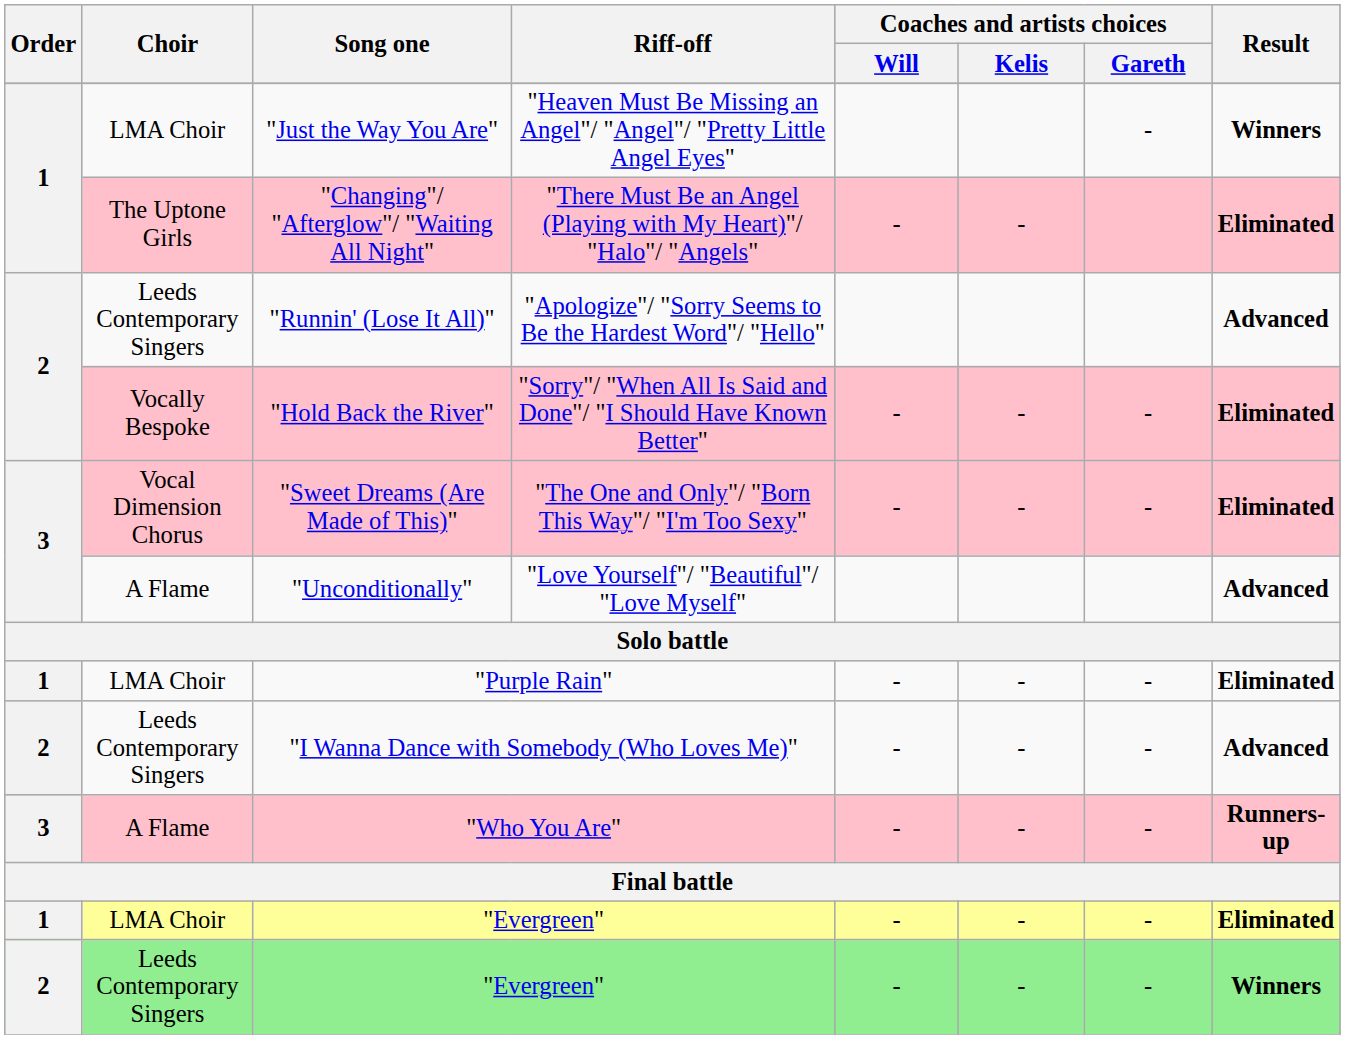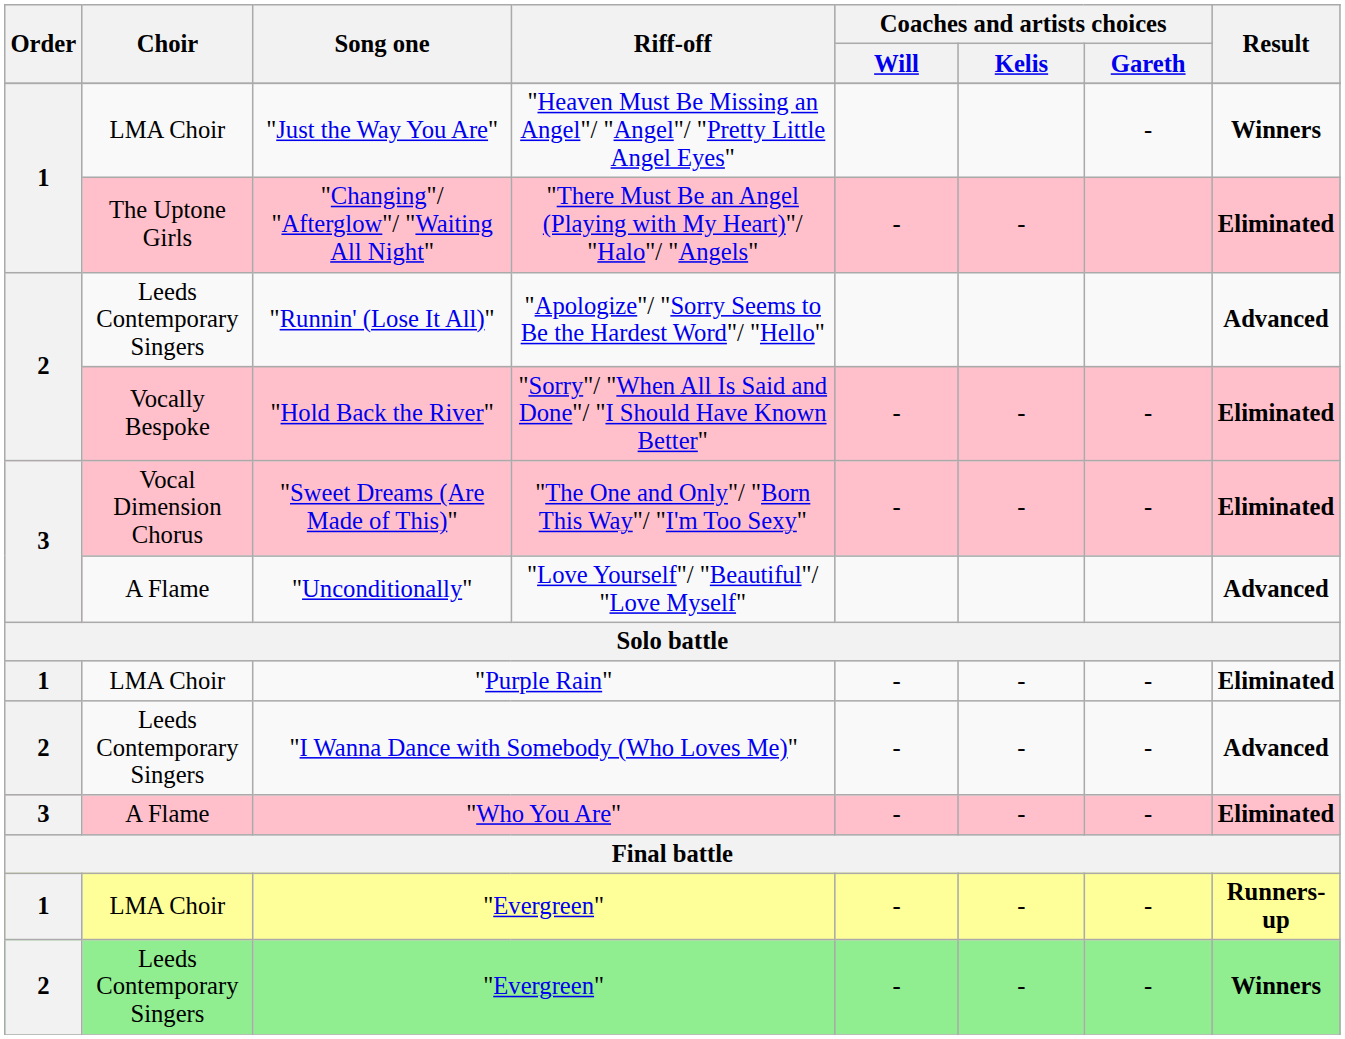(1276, 828) Runners-up -> (1276, 814) Eliminated
(1276, 920) Eliminated -> (1276, 906) Runners-up
